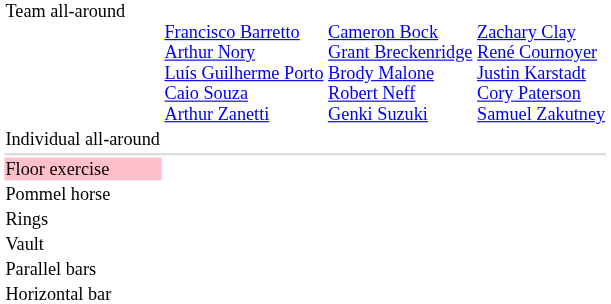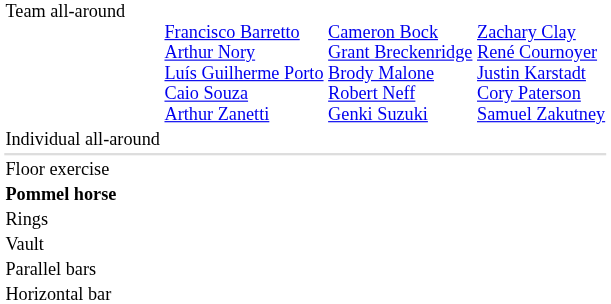(57, 168) pink background -> (57, 168) no background
(58, 194) normal -> (61, 194) bold
